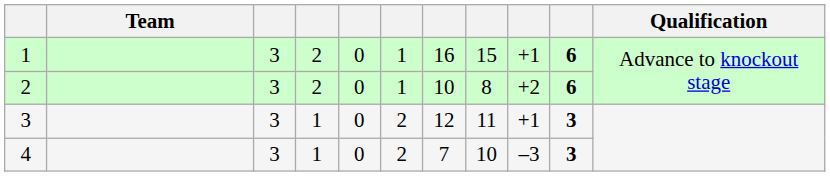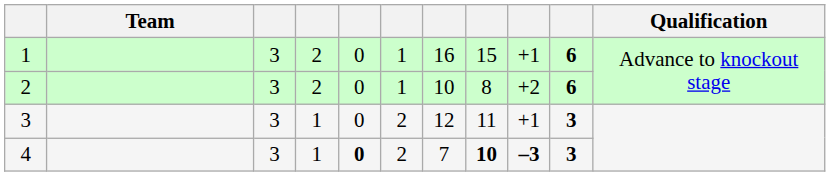(359, 154) normal -> (359, 154) bold
(486, 154) normal -> (486, 154) bold
(529, 154) normal -> (529, 154) bold
